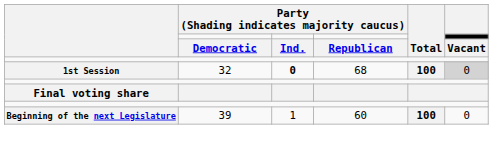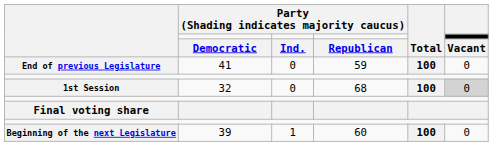+ row: (91, 65)
(293, 70) bold -> (293, 88) normal
